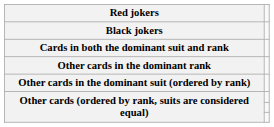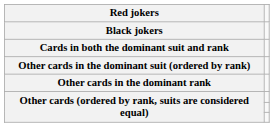(134, 65) Other cards in the dominant rank -> (134, 65) Other cards in the dominant suit (ordered by rank)
(134, 83) Other cards in the dominant suit (ordered by rank) -> (134, 83) Other cards in the dominant rank
